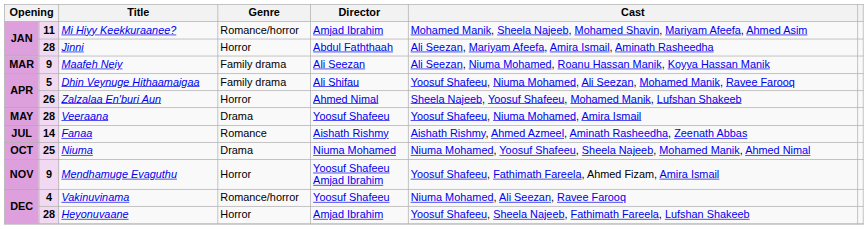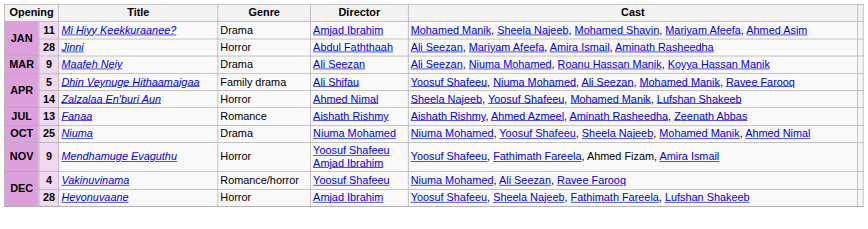(260, 30) Romance/horror -> (237, 30) Drama
(253, 64) Family drama -> (237, 64) Drama
(49, 99) 26 -> (49, 99) 14
- row: (85, 116)
(49, 133) 14 -> (49, 116) 13
